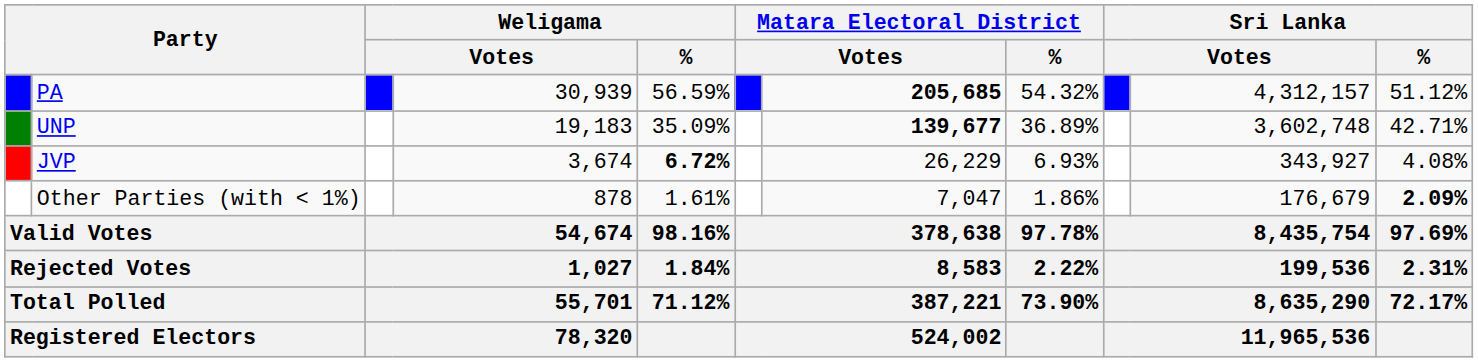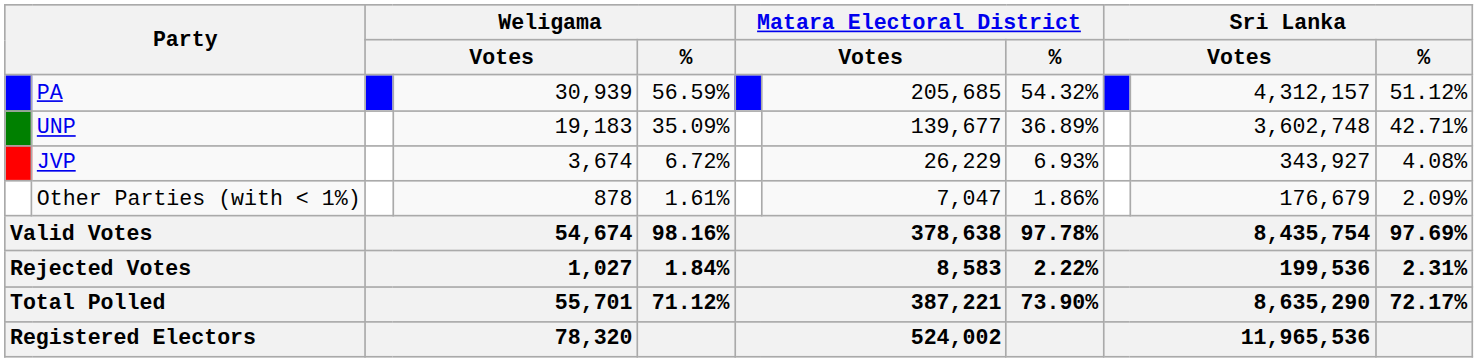(956, 93) bold -> (956, 93) normal
(956, 128) bold -> (956, 128) normal
(697, 163) bold -> (697, 163) normal
(1435, 198) bold -> (1435, 198) normal
